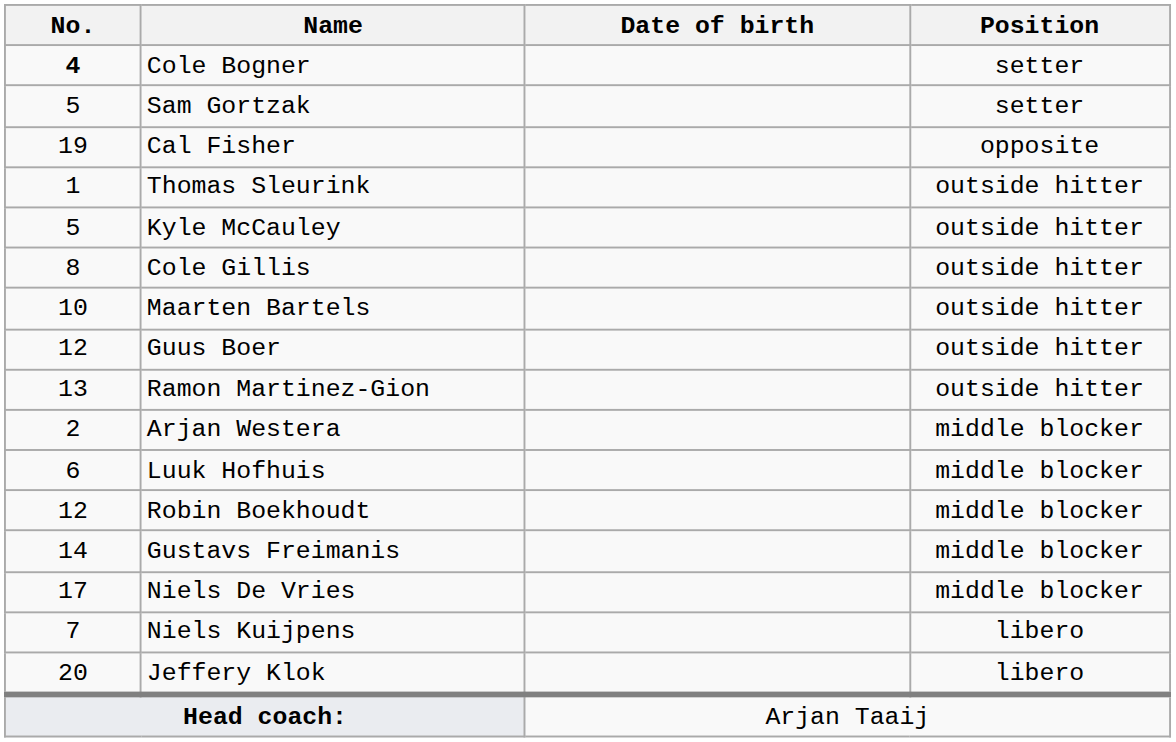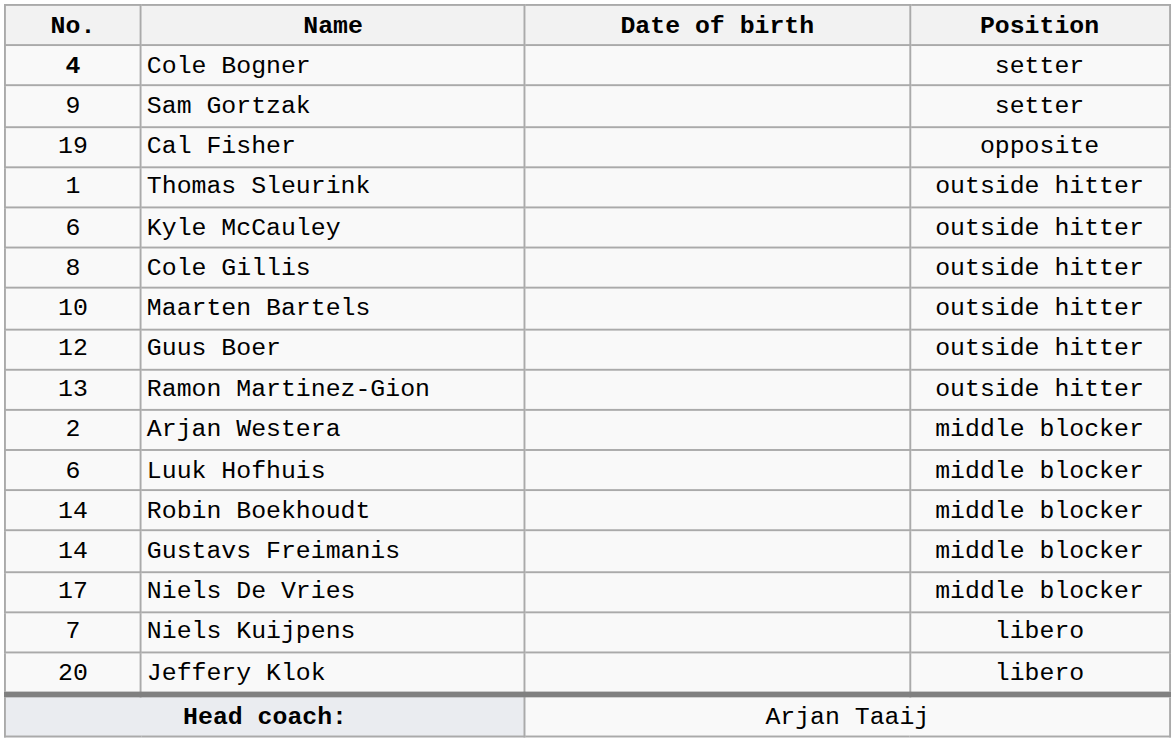(73, 106) 5 -> (73, 106) 9
(73, 228) 5 -> (73, 228) 6
(73, 511) 12 -> (73, 511) 14
